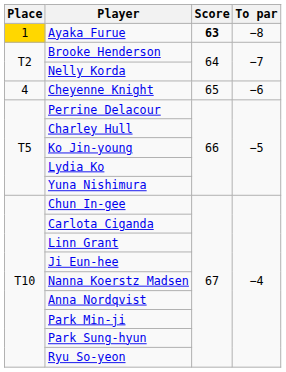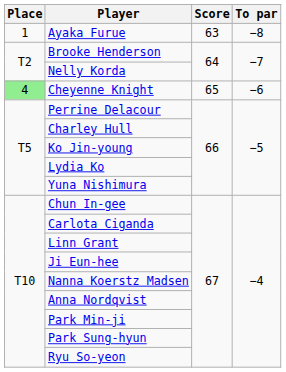(25, 33) gold background -> (25, 33) no background
(212, 33) bold -> (212, 33) normal
(25, 90) no background -> (25, 90) lightgreen background
